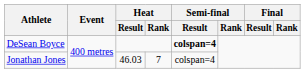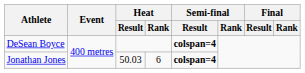(131, 60) 46.03 -> (131, 60) 50.03
(158, 60) 7 -> (158, 60) 6
(195, 60) normal -> (195, 60) bold
